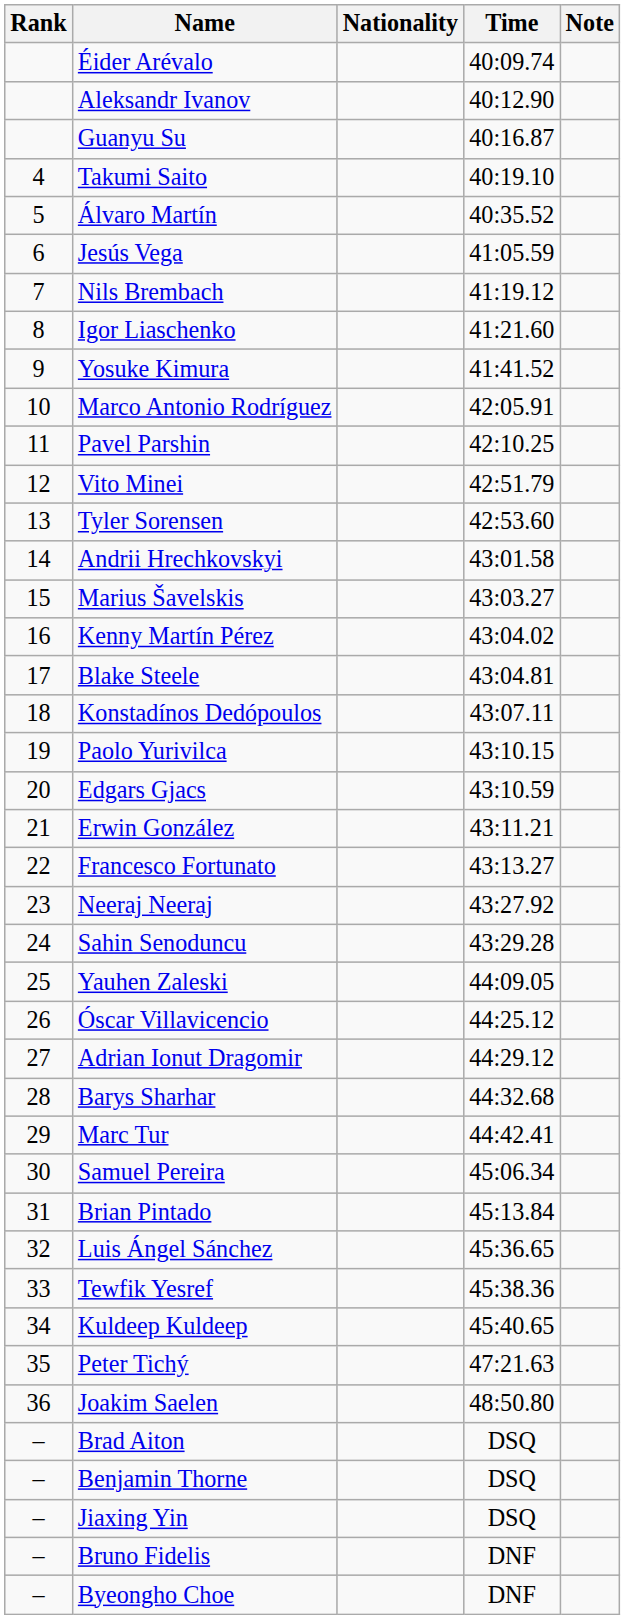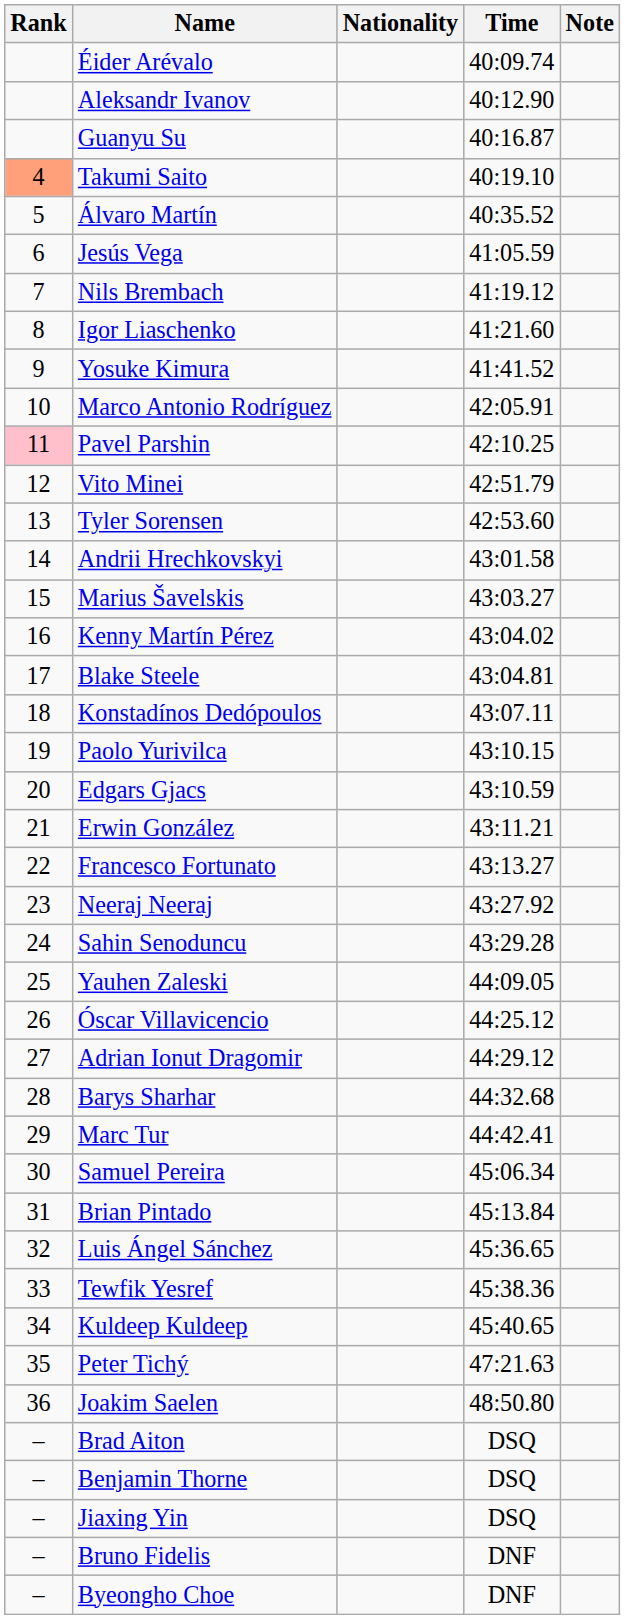(39, 176) no background -> (39, 176) lightsalmon background
(39, 445) no background -> (39, 445) pink background
